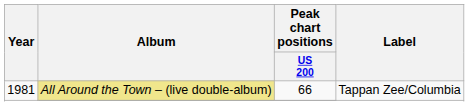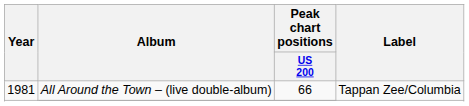(156, 90) khaki background -> (156, 90) no background
